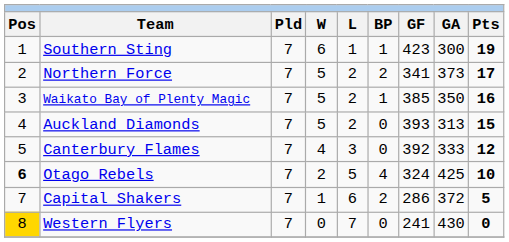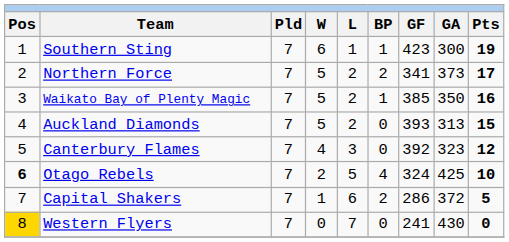(451, 149) 333 -> (451, 149) 323
